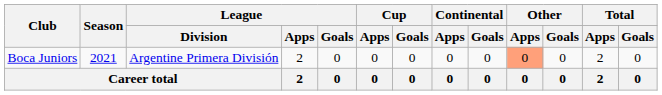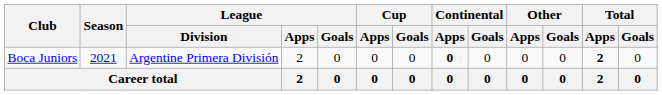(450, 57) normal -> (450, 57) bold
(525, 57) lightsalmon background -> (525, 57) no background
(600, 57) normal -> (600, 57) bold
